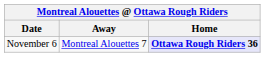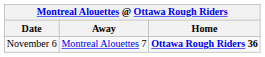(204, 44) lavender background -> (204, 44) no background
